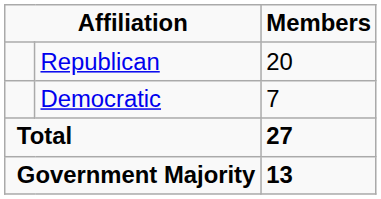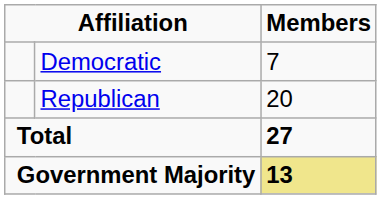rows swapped: (101, 99) <-> (100, 61)
(280, 174) no background -> (280, 174) khaki background
